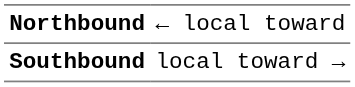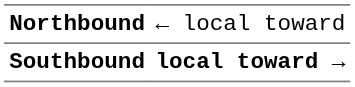(250, 62) normal -> (250, 62) bold
